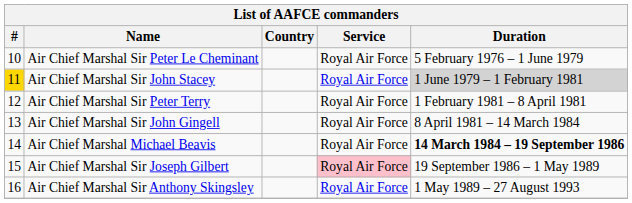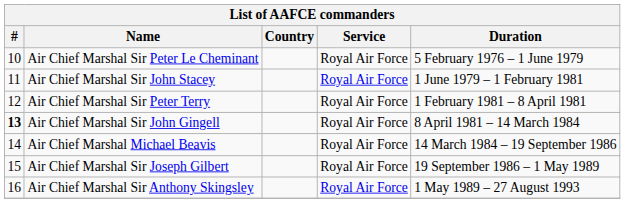(14, 79) gold background -> (14, 79) no background
(499, 79) lightgrey background -> (499, 79) no background
(14, 123) normal -> (14, 123) bold
(519, 144) bold -> (515, 144) normal
(364, 166) pink background -> (364, 166) no background
